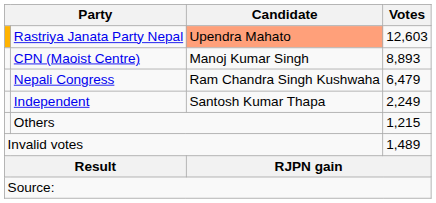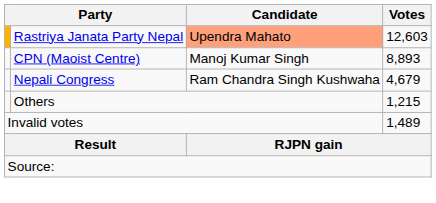(403, 79) 6,479 -> (403, 79) 4,679
- row: (52, 101)
